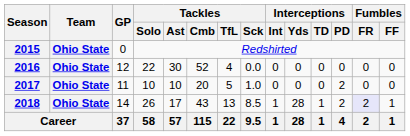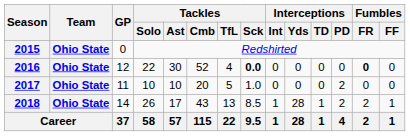(253, 67) normal -> (253, 67) bold
(366, 67) normal -> (366, 67) bold
(366, 103) lavender background -> (366, 103) no background
